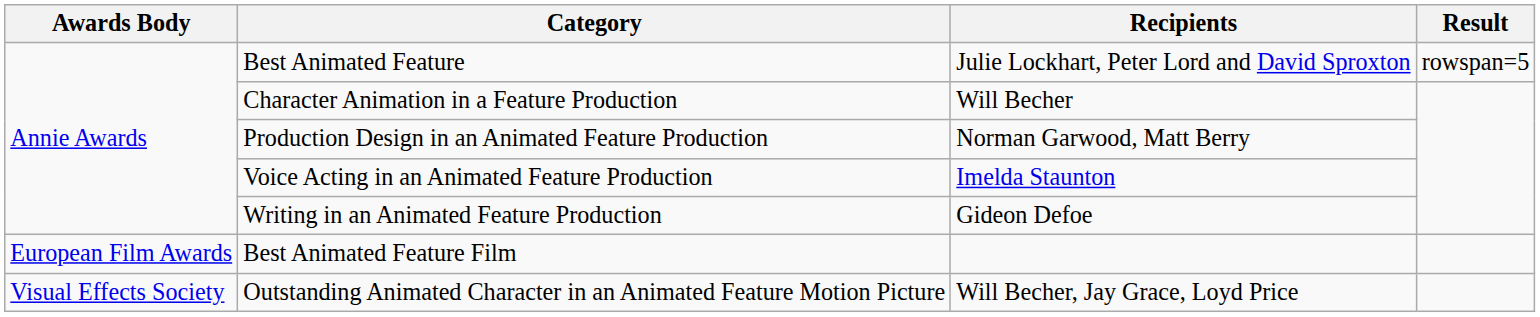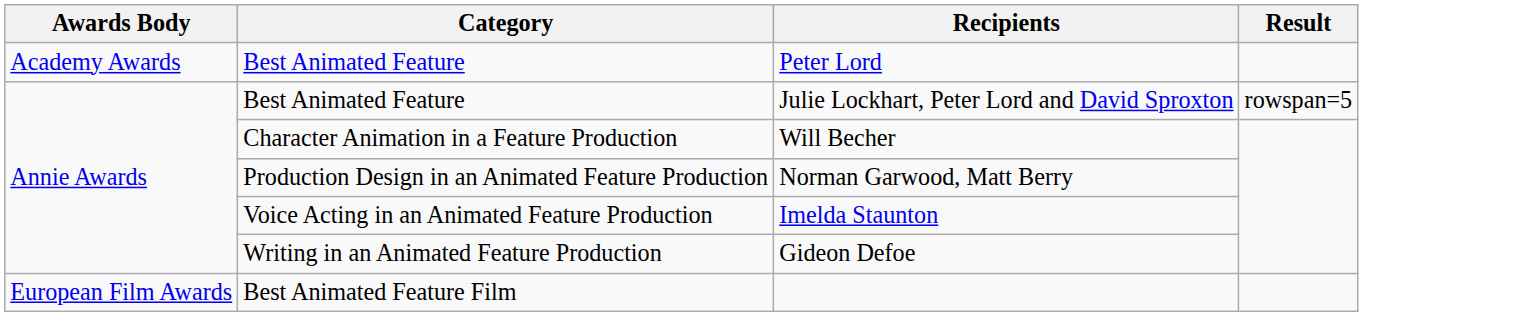+ row: (831, 61)
- row: (1127, 291)
